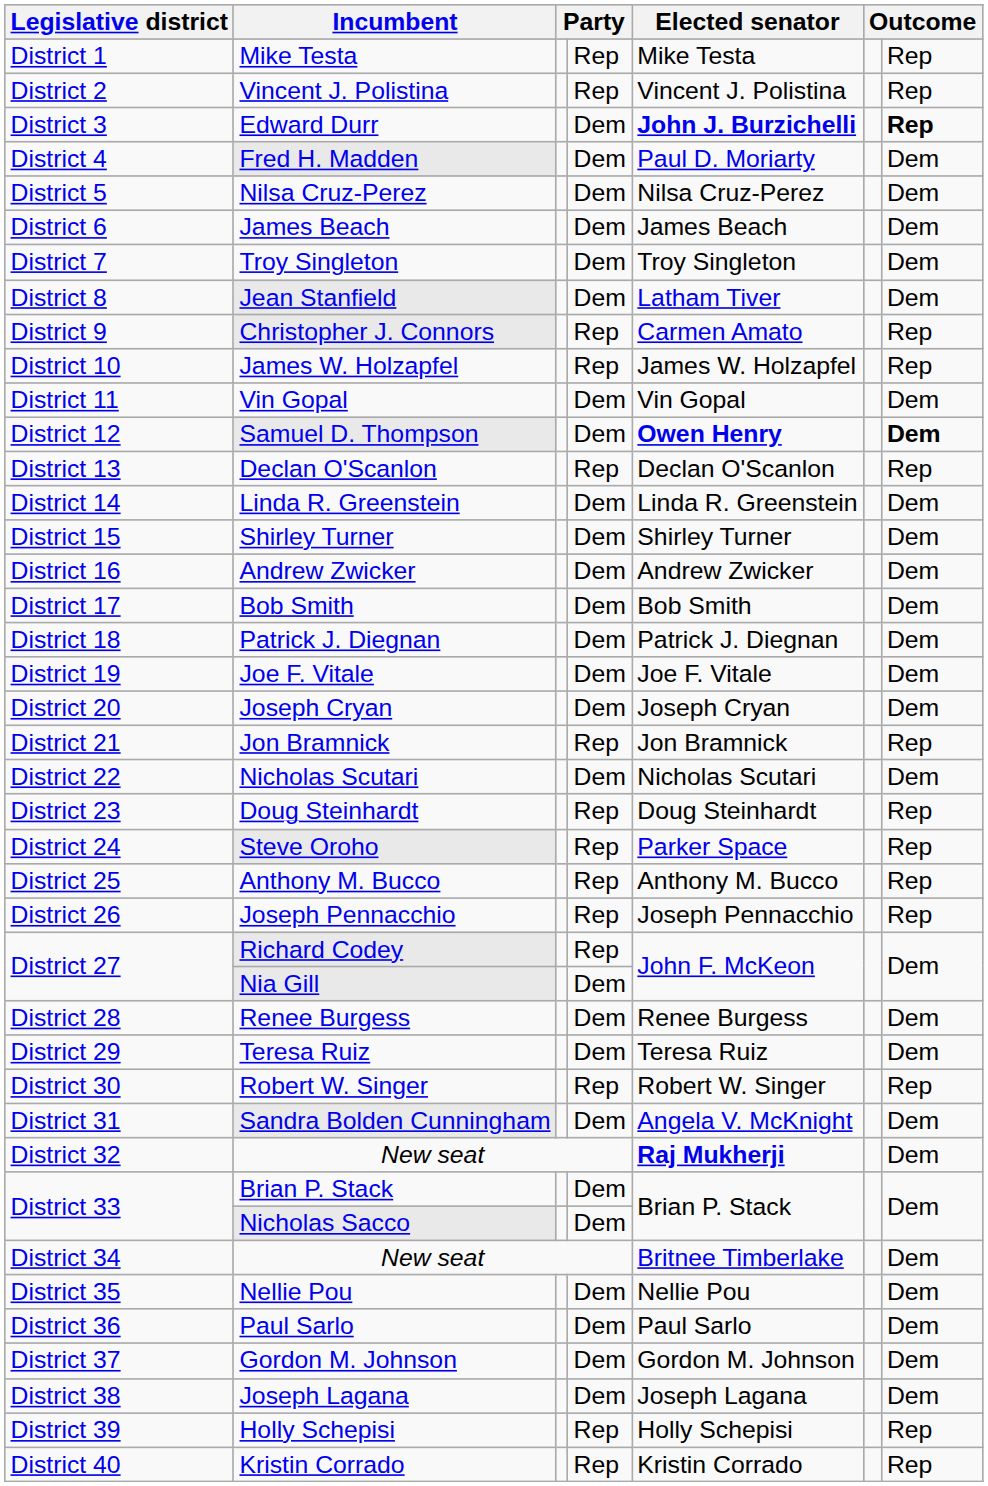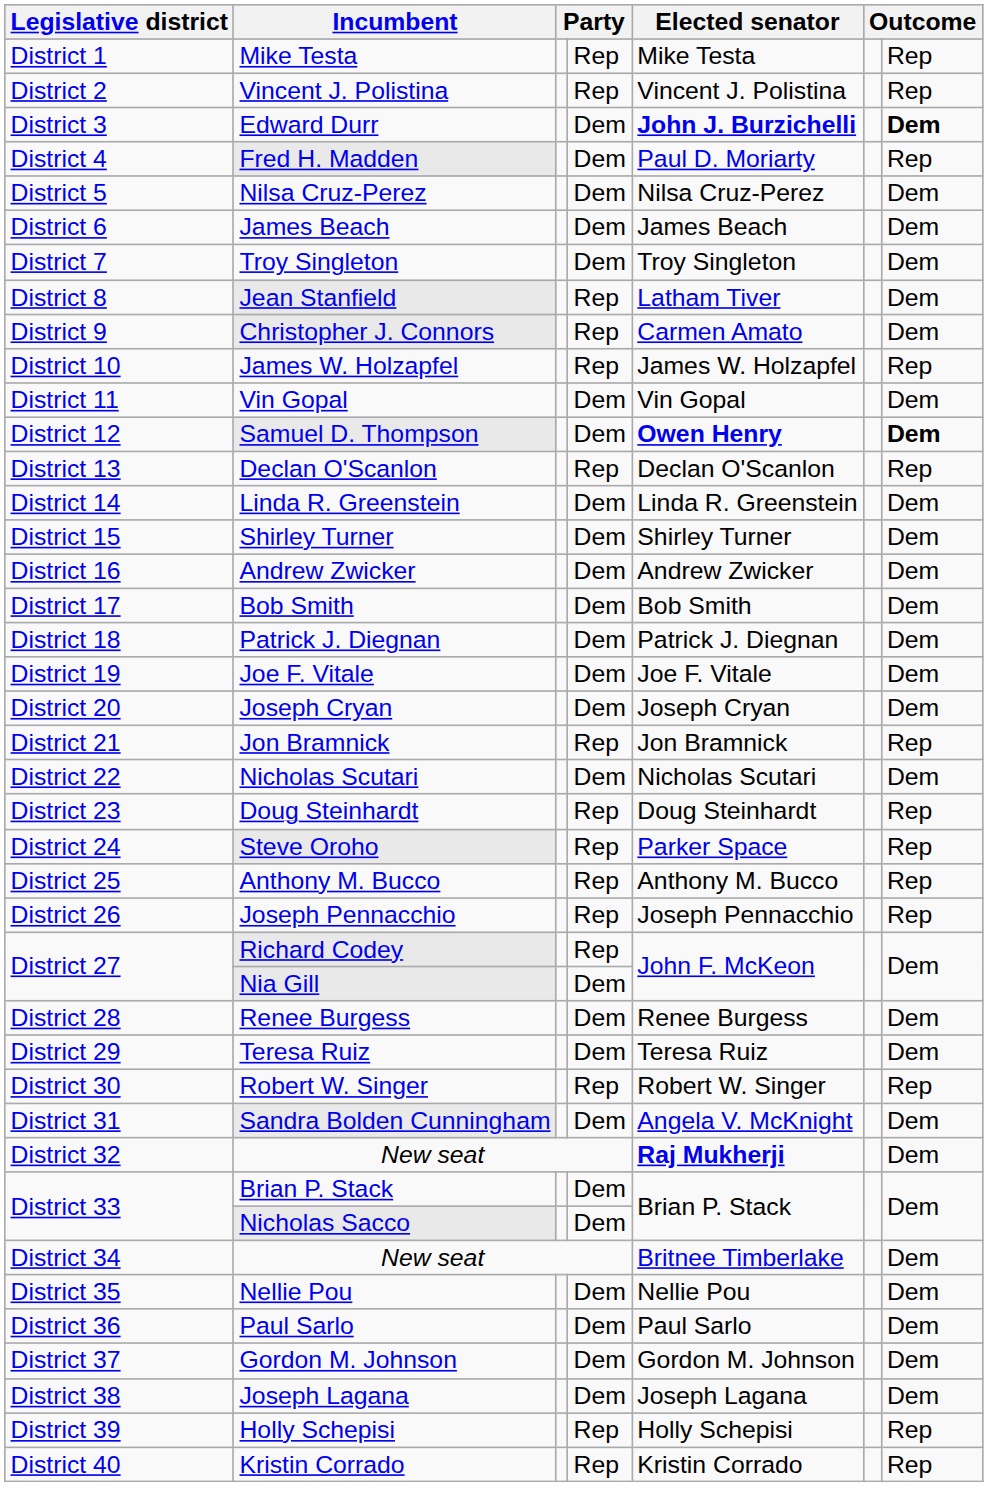(910, 124) Rep -> (914, 124) Dem
(913, 159) Dem -> (910, 159) Rep
(600, 296) Dem -> (596, 296) Rep
(910, 330) Rep -> (913, 330) Dem
